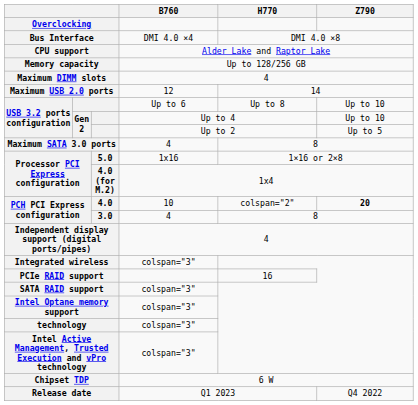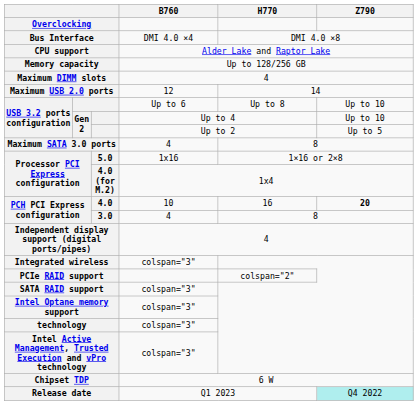(267, 203) colspan="2" -> (267, 203) 16
(267, 276) 16 -> (267, 276) colspan="2"
(365, 394) no background -> (365, 394) paleturquoise background
